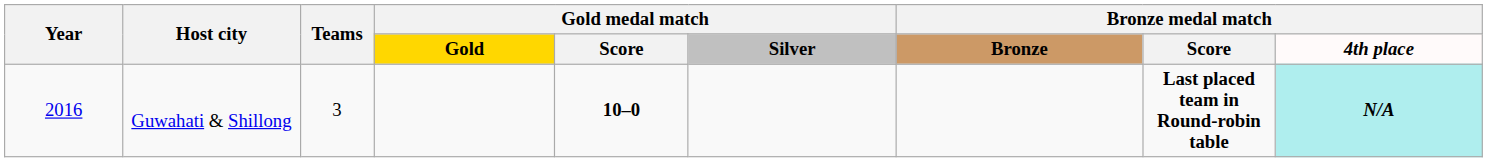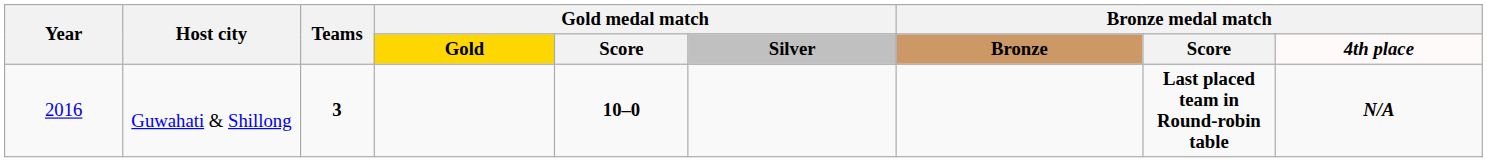(337, 110) normal -> (337, 110) bold
(1379, 110) paleturquoise background -> (1379, 110) no background
